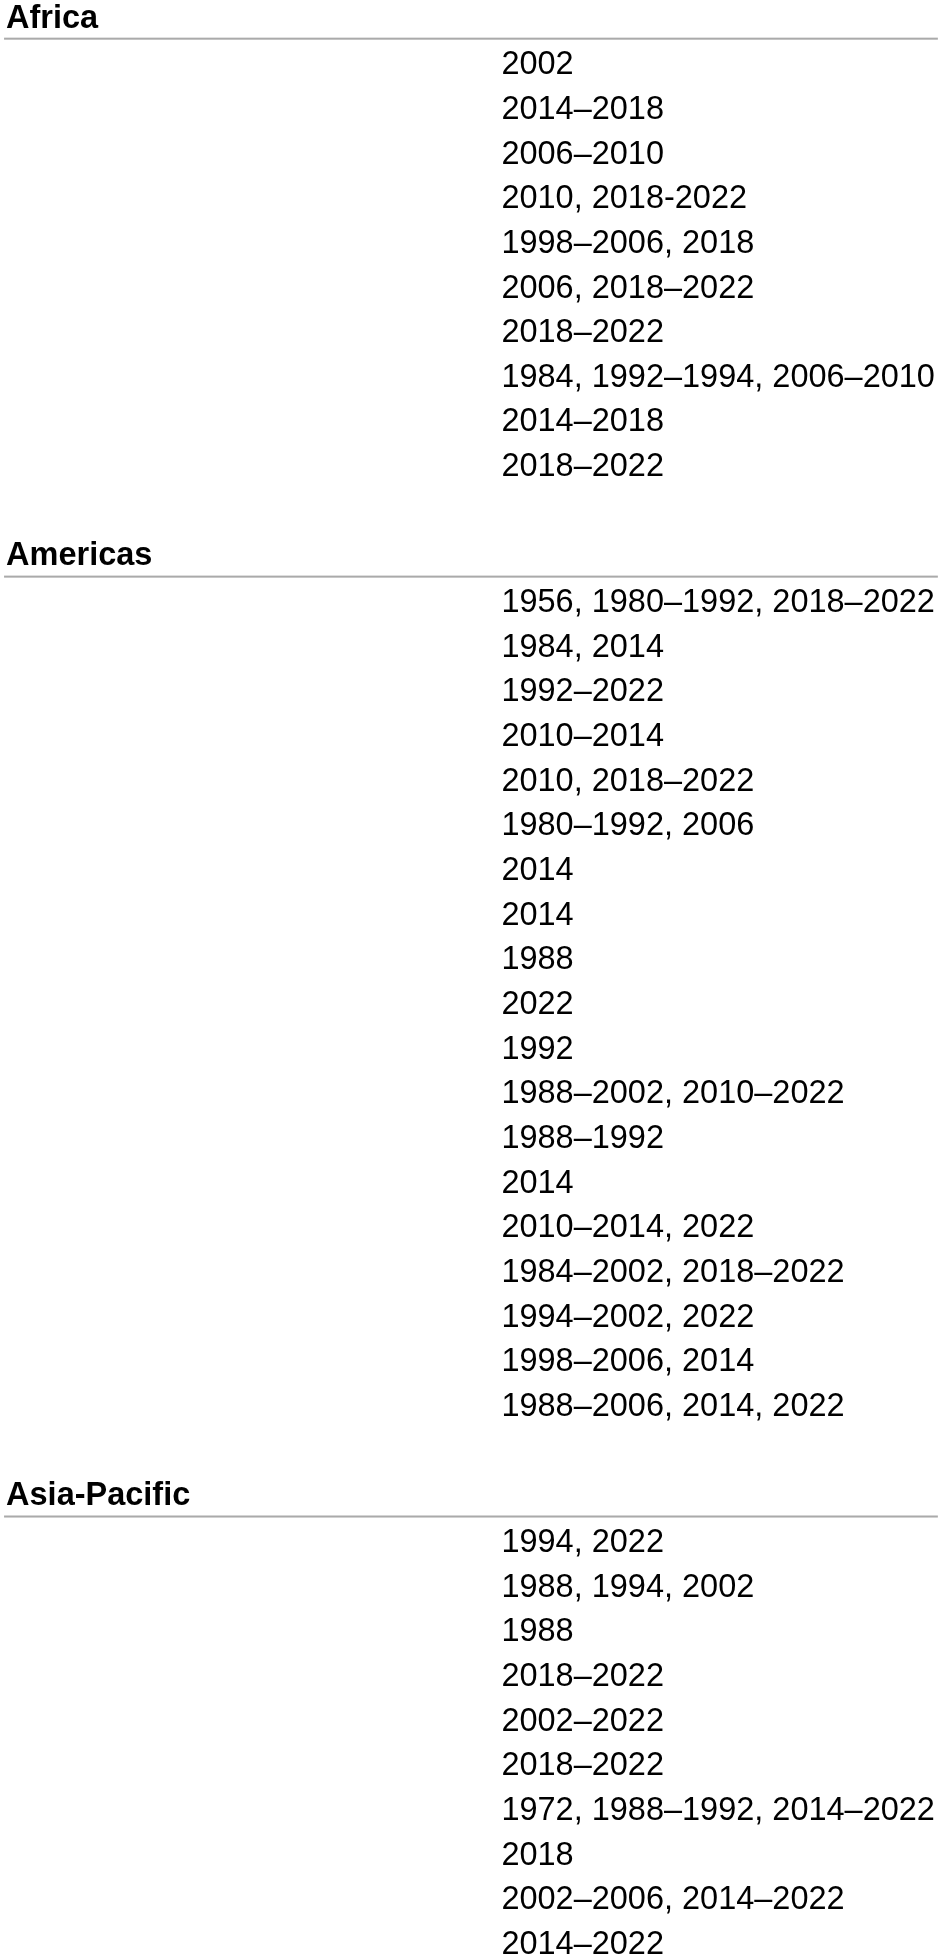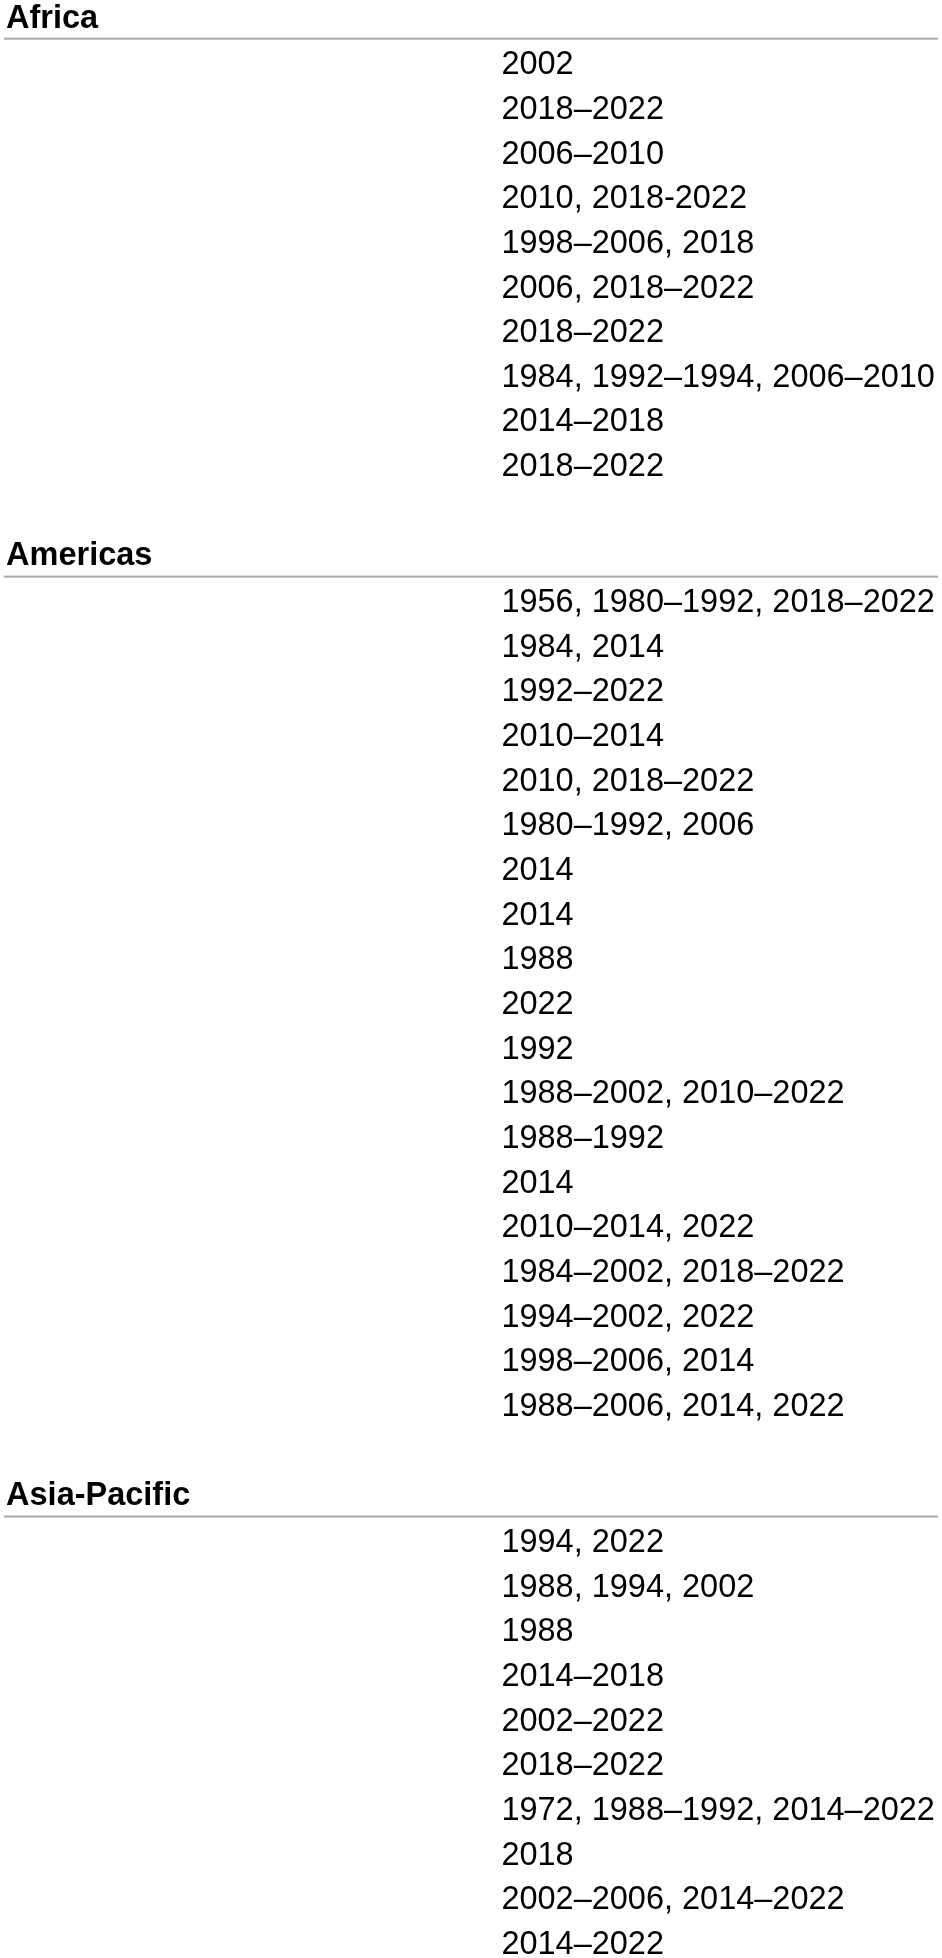(583, 108) 2014–2018 -> (583, 108) 2018–2022
(583, 1675) 2018–2022 -> (583, 1675) 2014–2018
